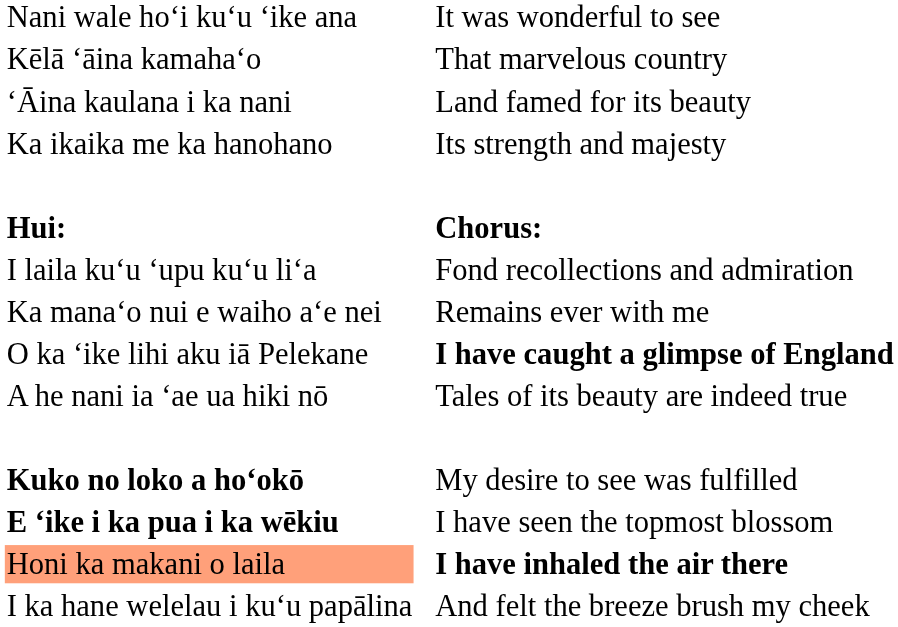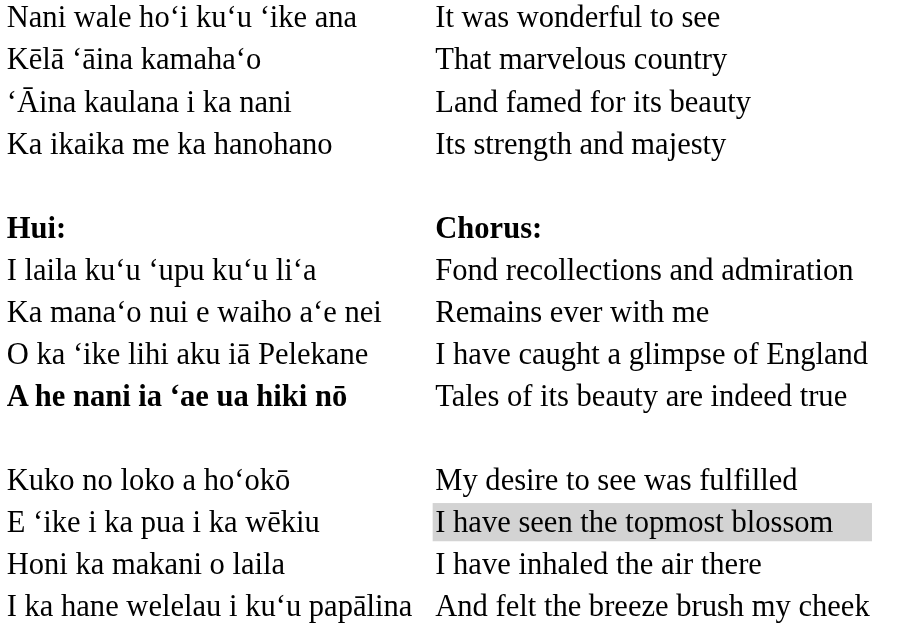(665, 353) bold -> (652, 353) normal
(168, 395) normal -> (177, 395) bold
(155, 479) bold -> (148, 479) normal
(173, 521) bold -> (163, 521) normal
(634, 521) no background -> (634, 521) lightgrey background
(146, 563) lightsalmon background -> (146, 563) no background
(612, 563) bold -> (599, 563) normal
